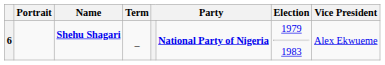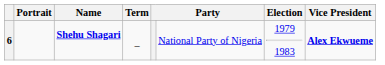(214, 40) bold -> (210, 40) normal
(346, 40) normal -> (340, 40) bold
